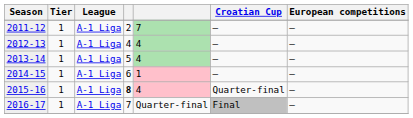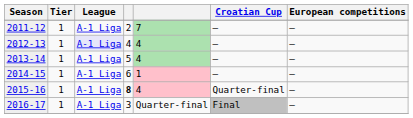(99, 43) no background -> (99, 43) lavender background
(128, 105) 7 -> (128, 105) 3
